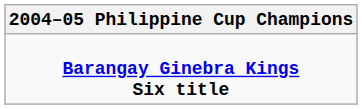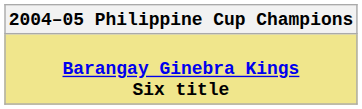(181, 80) no background -> (181, 80) khaki background
